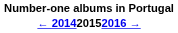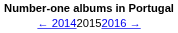(89, 23) bold -> (89, 23) normal
